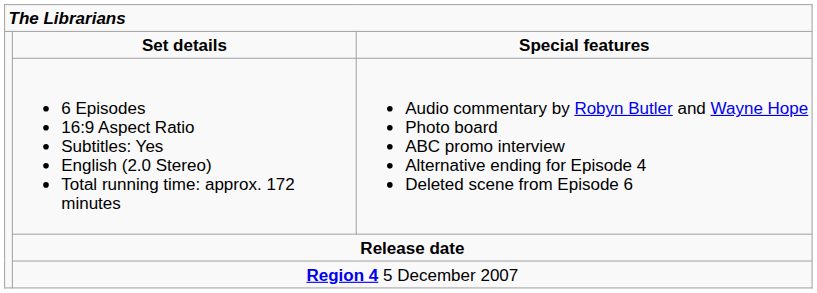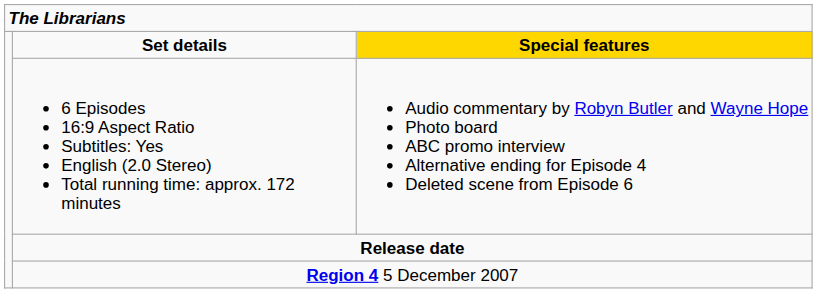(584, 45) no background -> (584, 45) gold background
